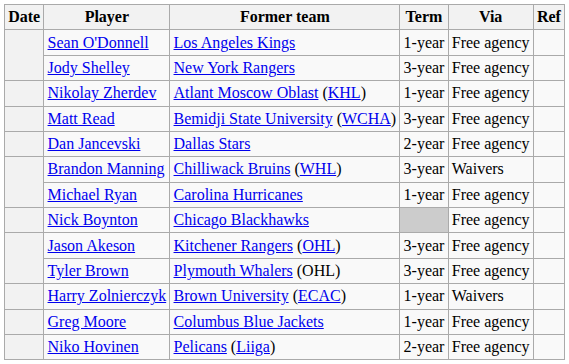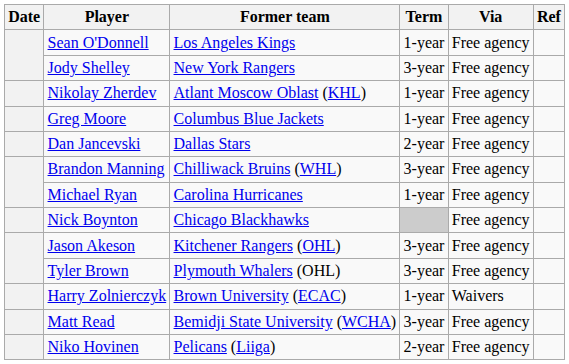rows swapped: (87, 321) <-> (81, 118)
(478, 169) Waivers -> (491, 169) Free agency
